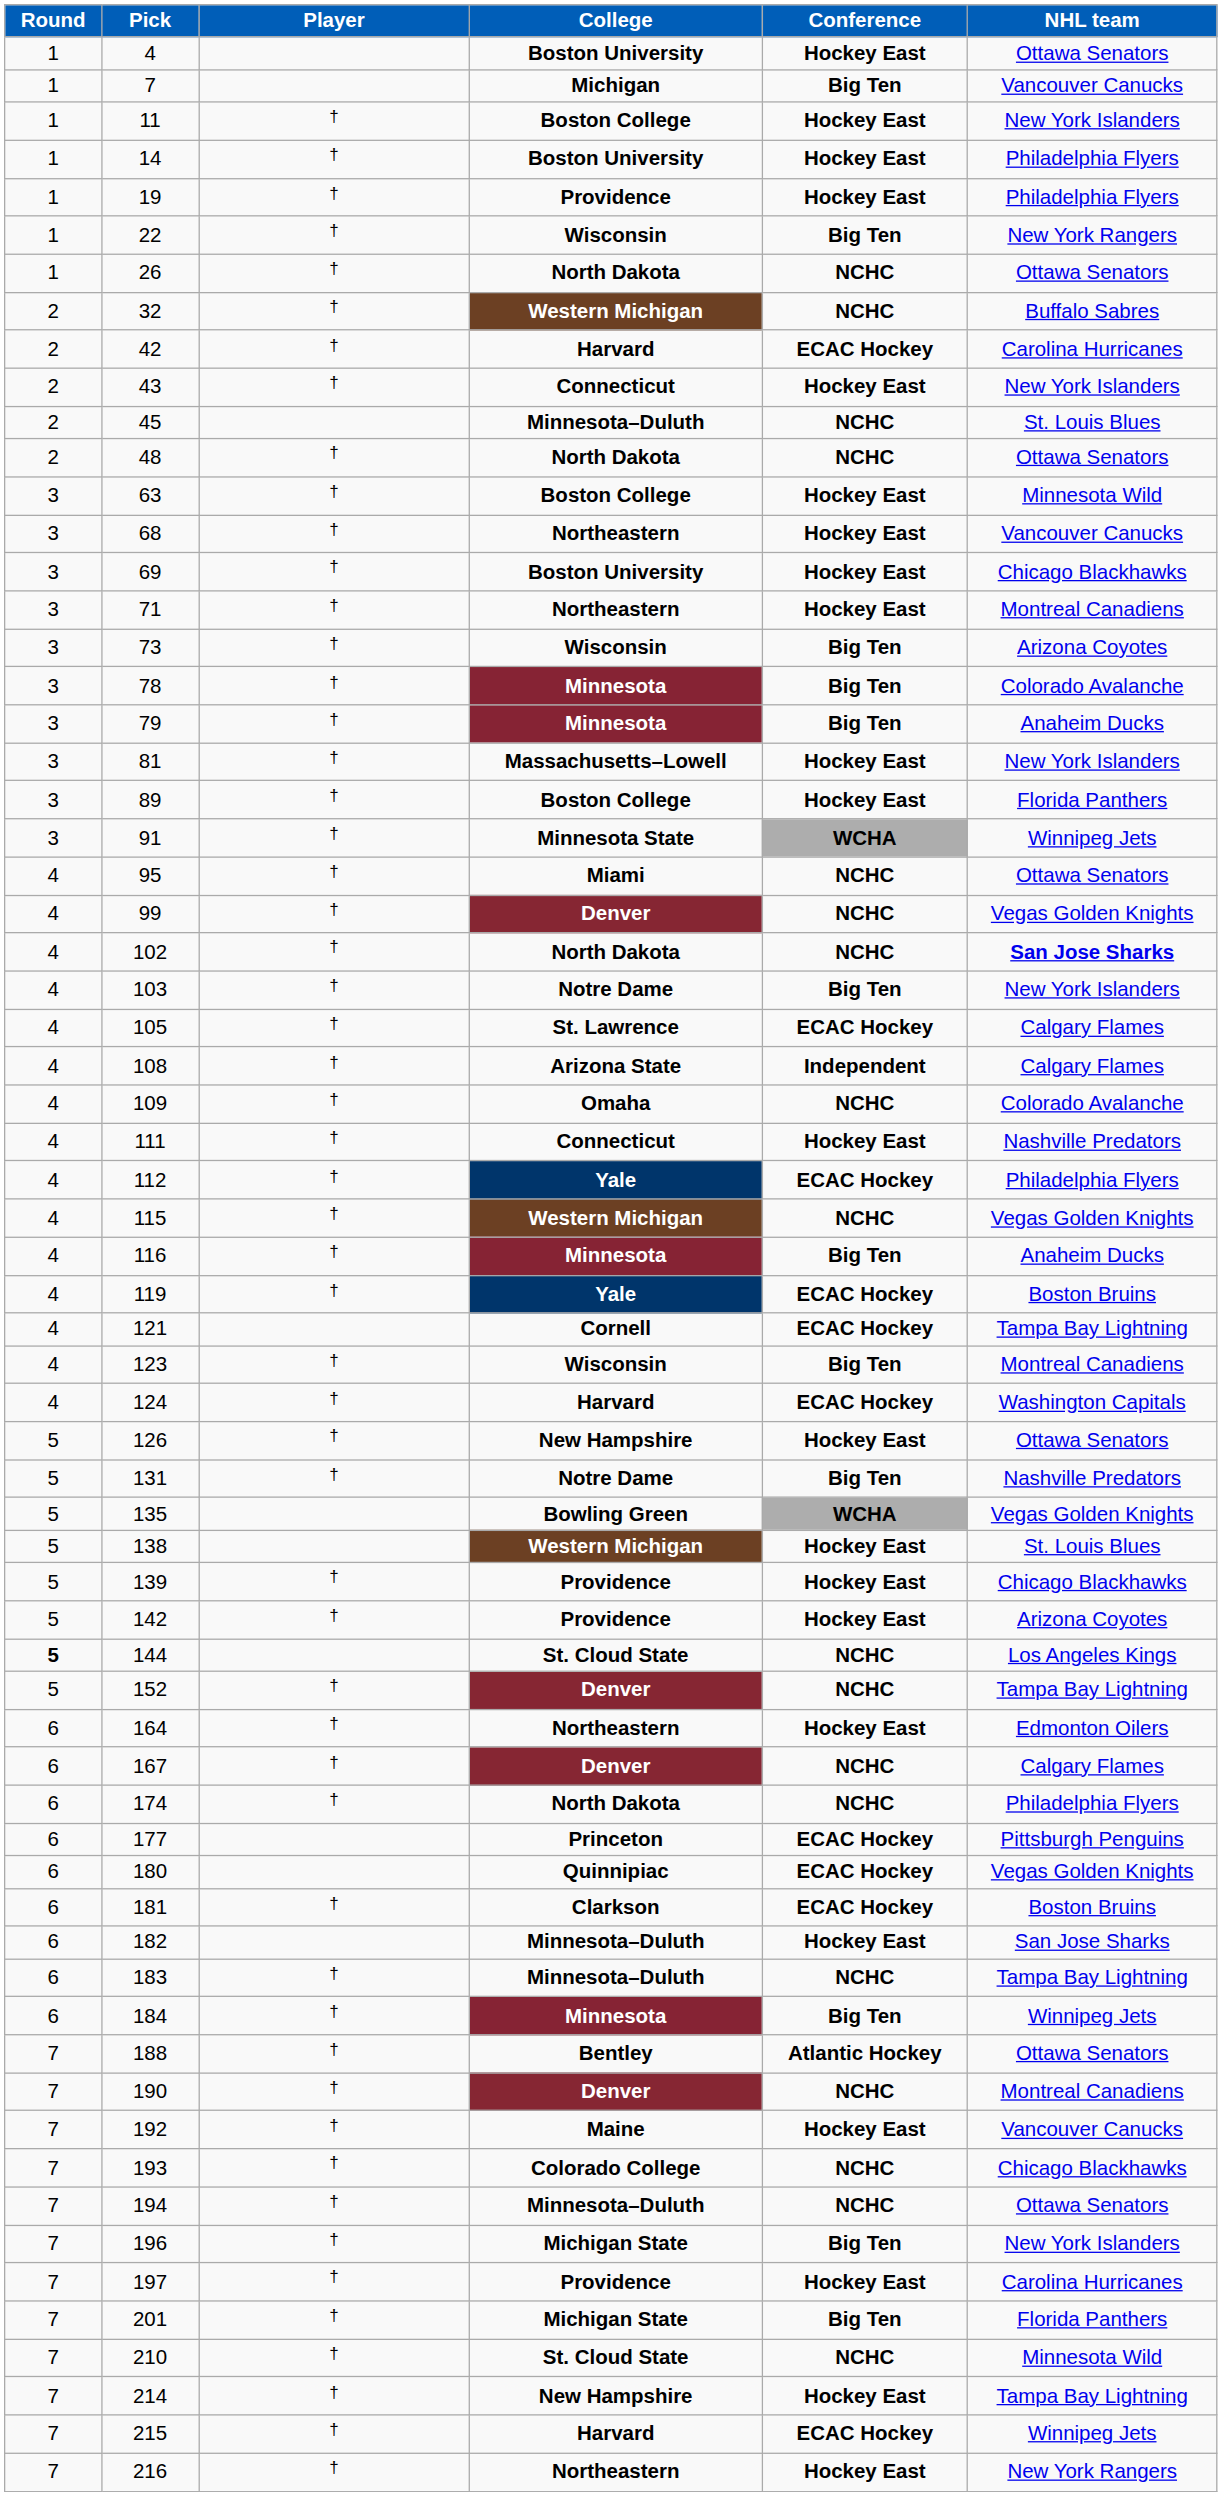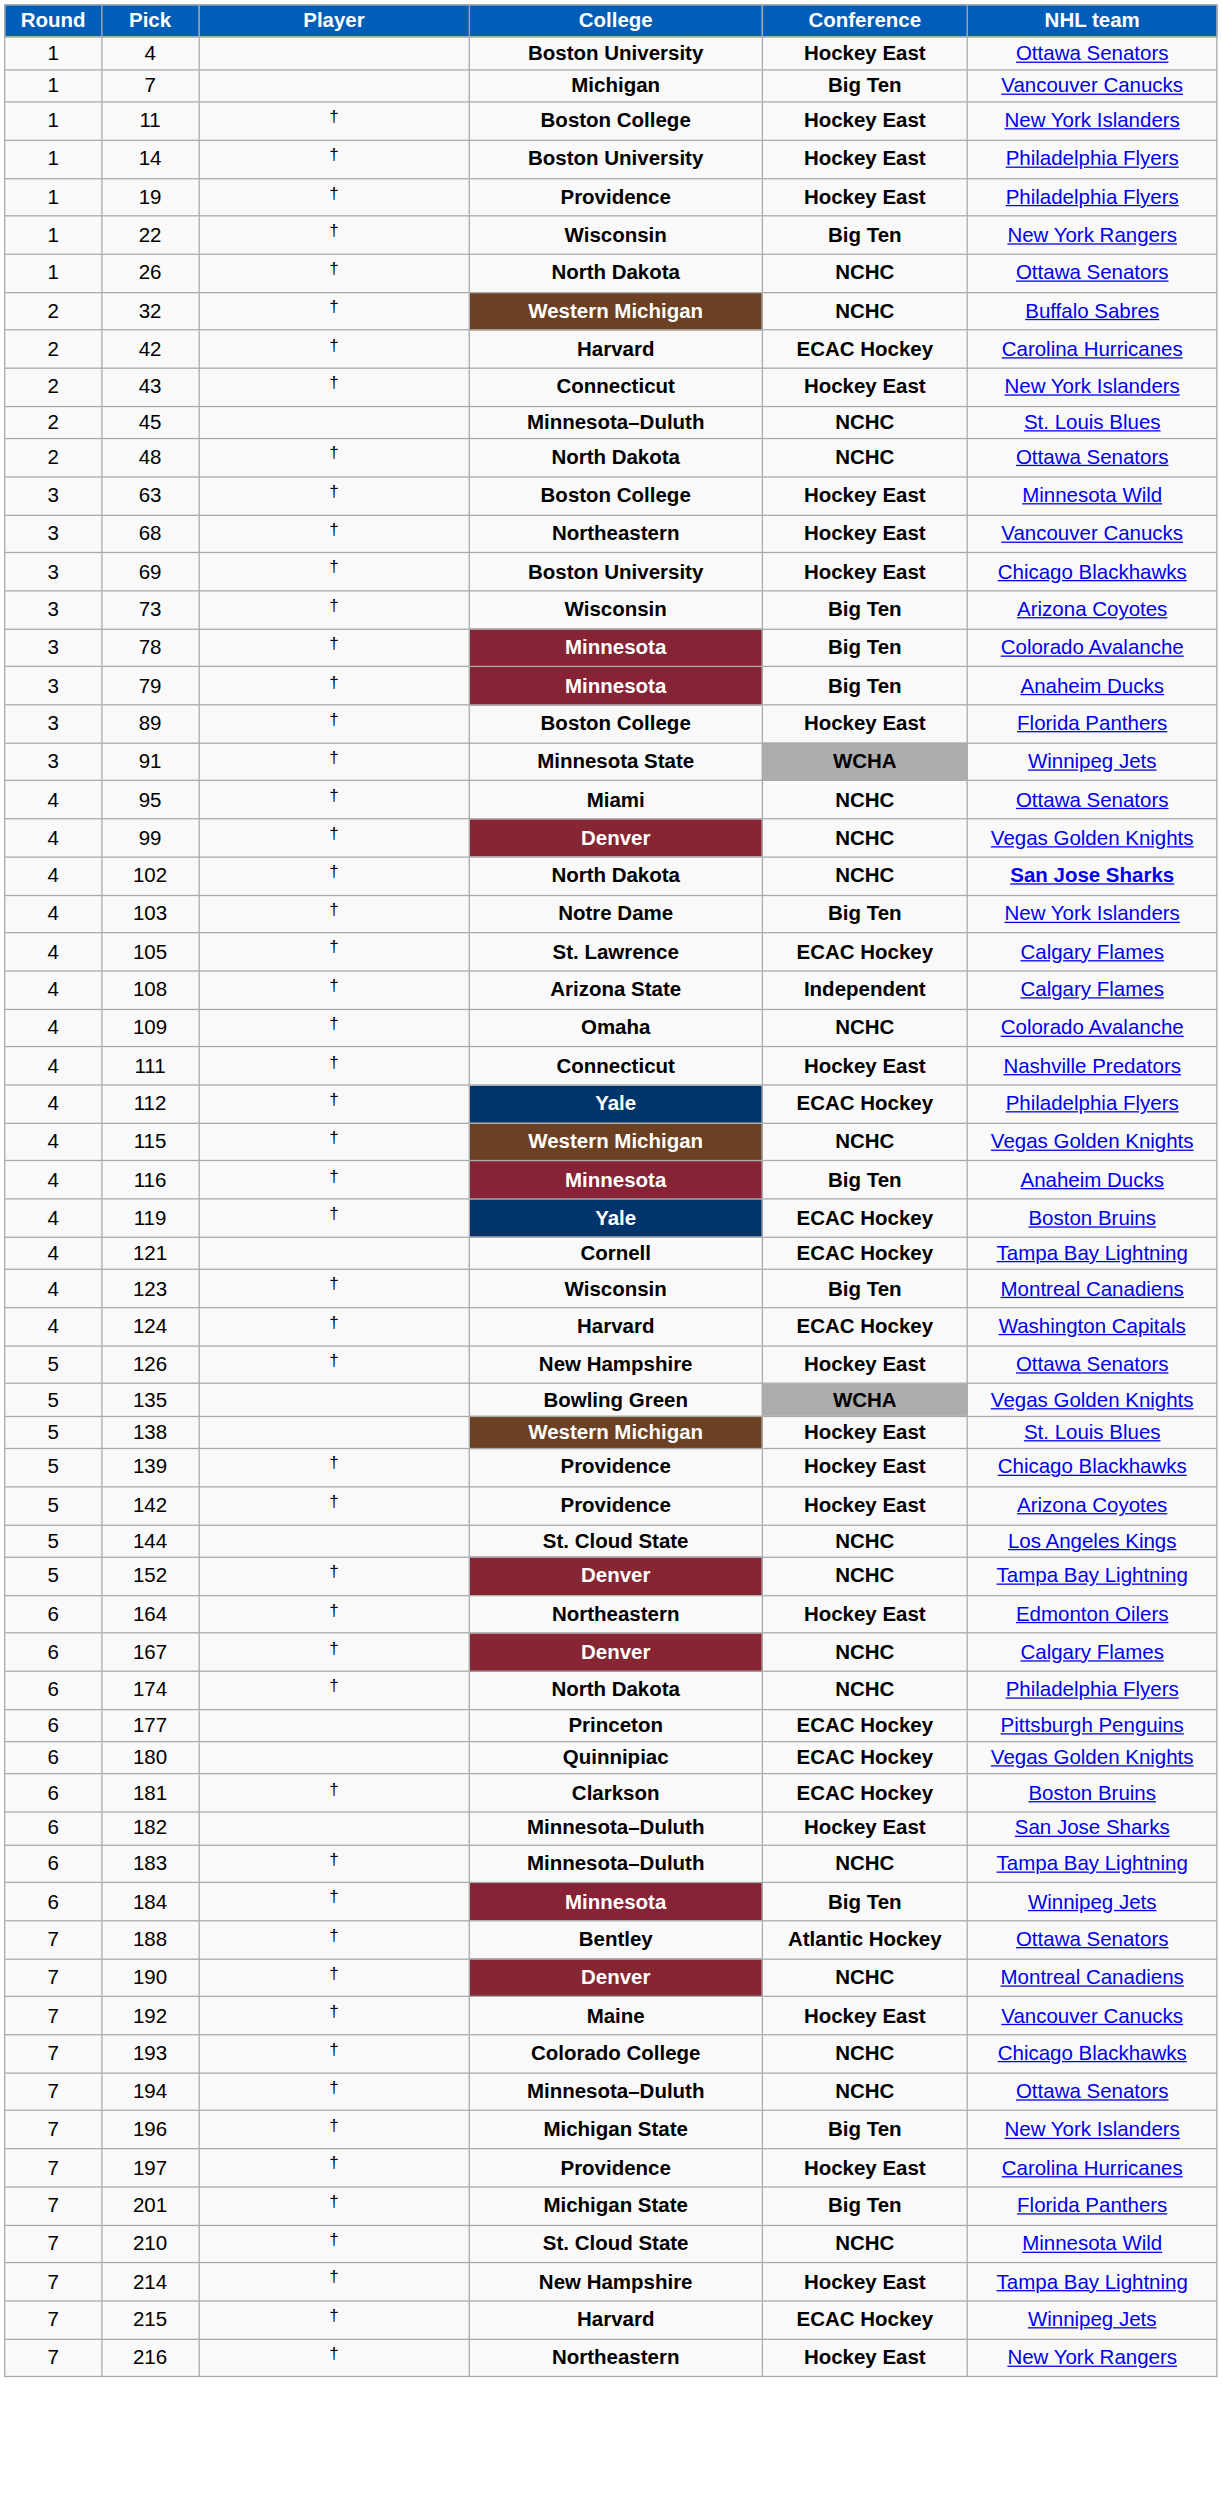- row: (150, 609)
- row: (150, 761)
- row: (150, 1478)
(53, 1654) bold -> (53, 1540) normal
